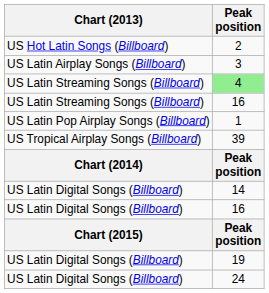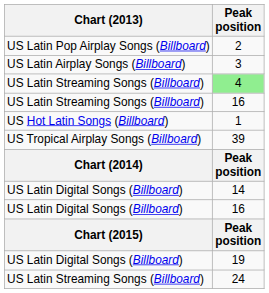(88, 45) US Hot Latin Songs (Billboard) -> (108, 45) US Latin Pop Airplay Songs (Billboard)
(108, 121) US Latin Pop Airplay Songs (Billboard) -> (88, 121) US Hot Latin Songs (Billboard)
(95, 279) US Latin Digital Songs (Billboard) -> (105, 279) US Latin Streaming Songs (Billboard)
